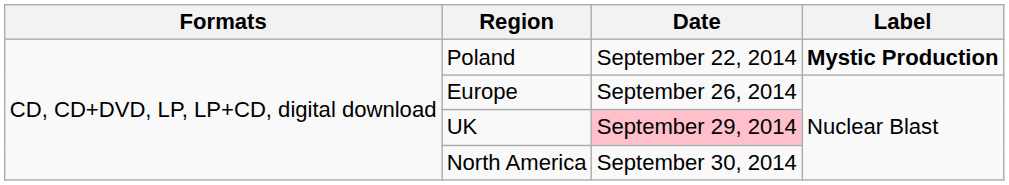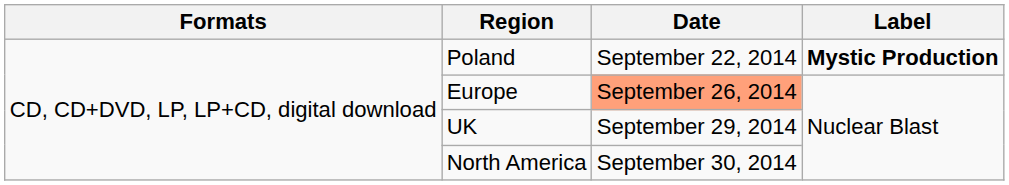(697, 92) no background -> (697, 92) lightsalmon background
(697, 127) pink background -> (697, 127) no background
